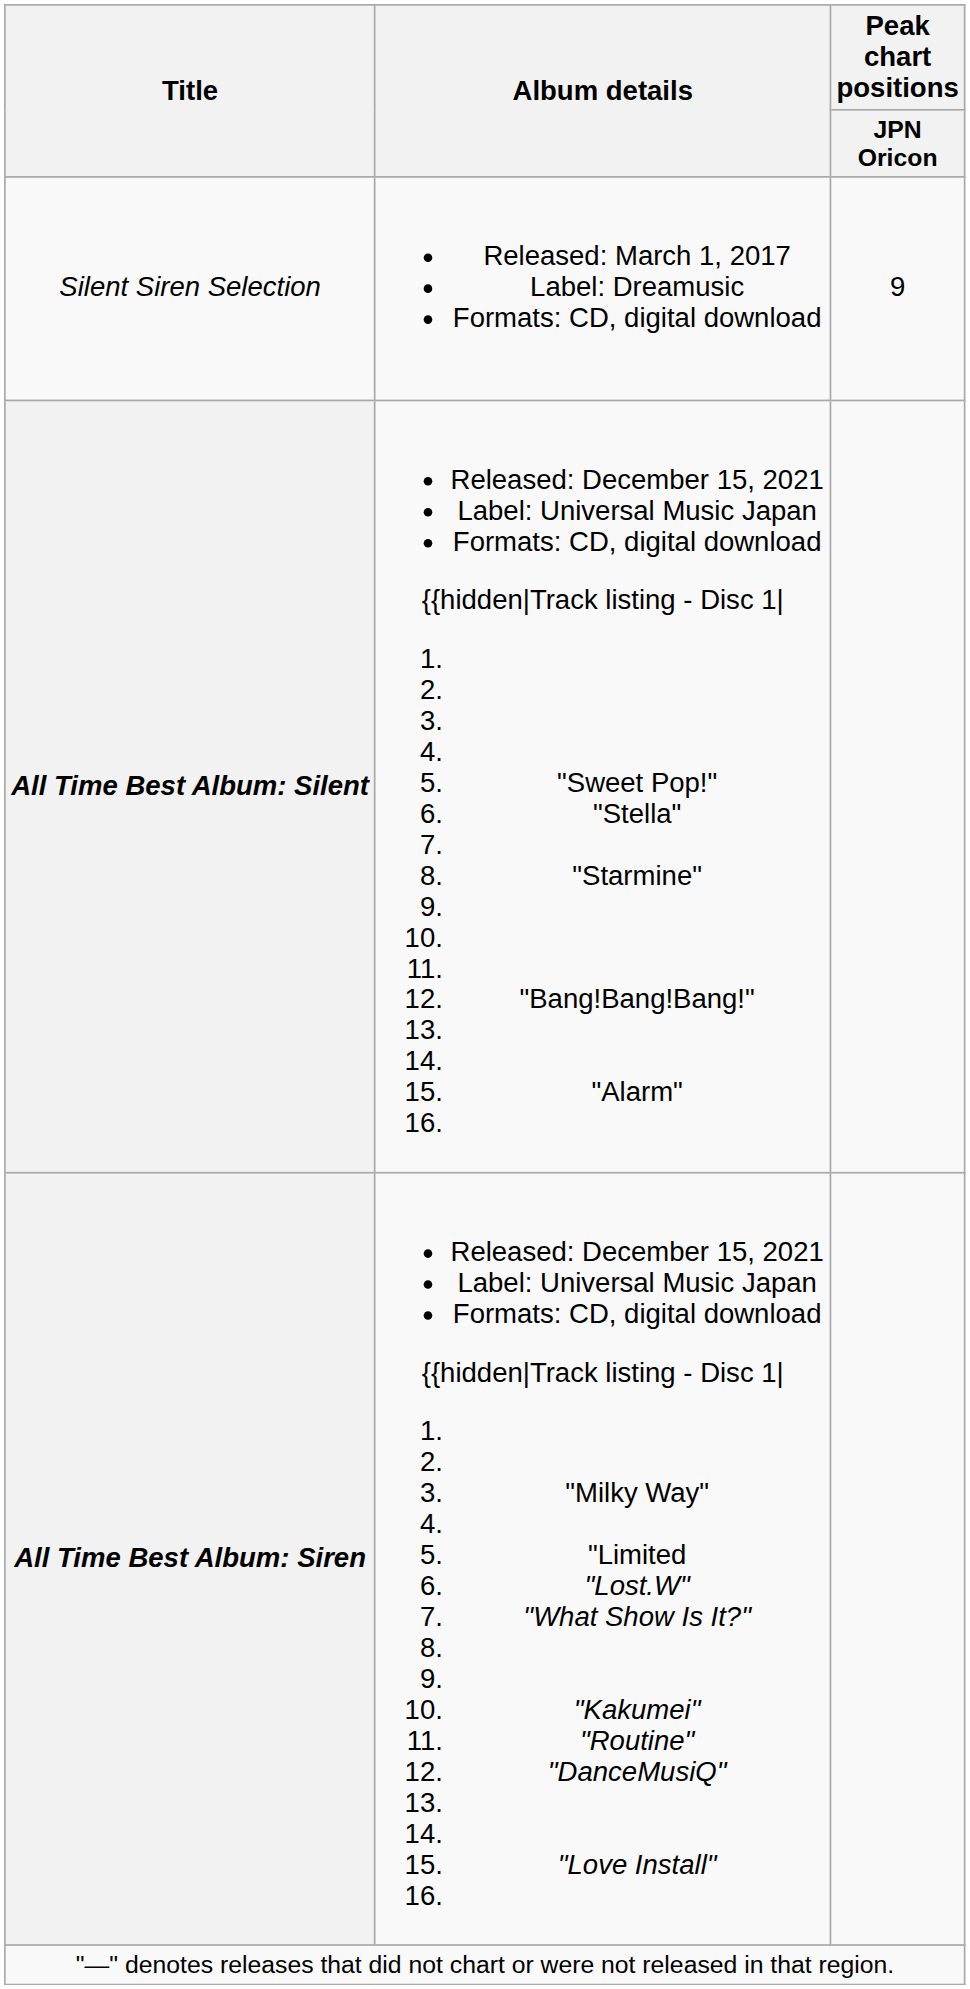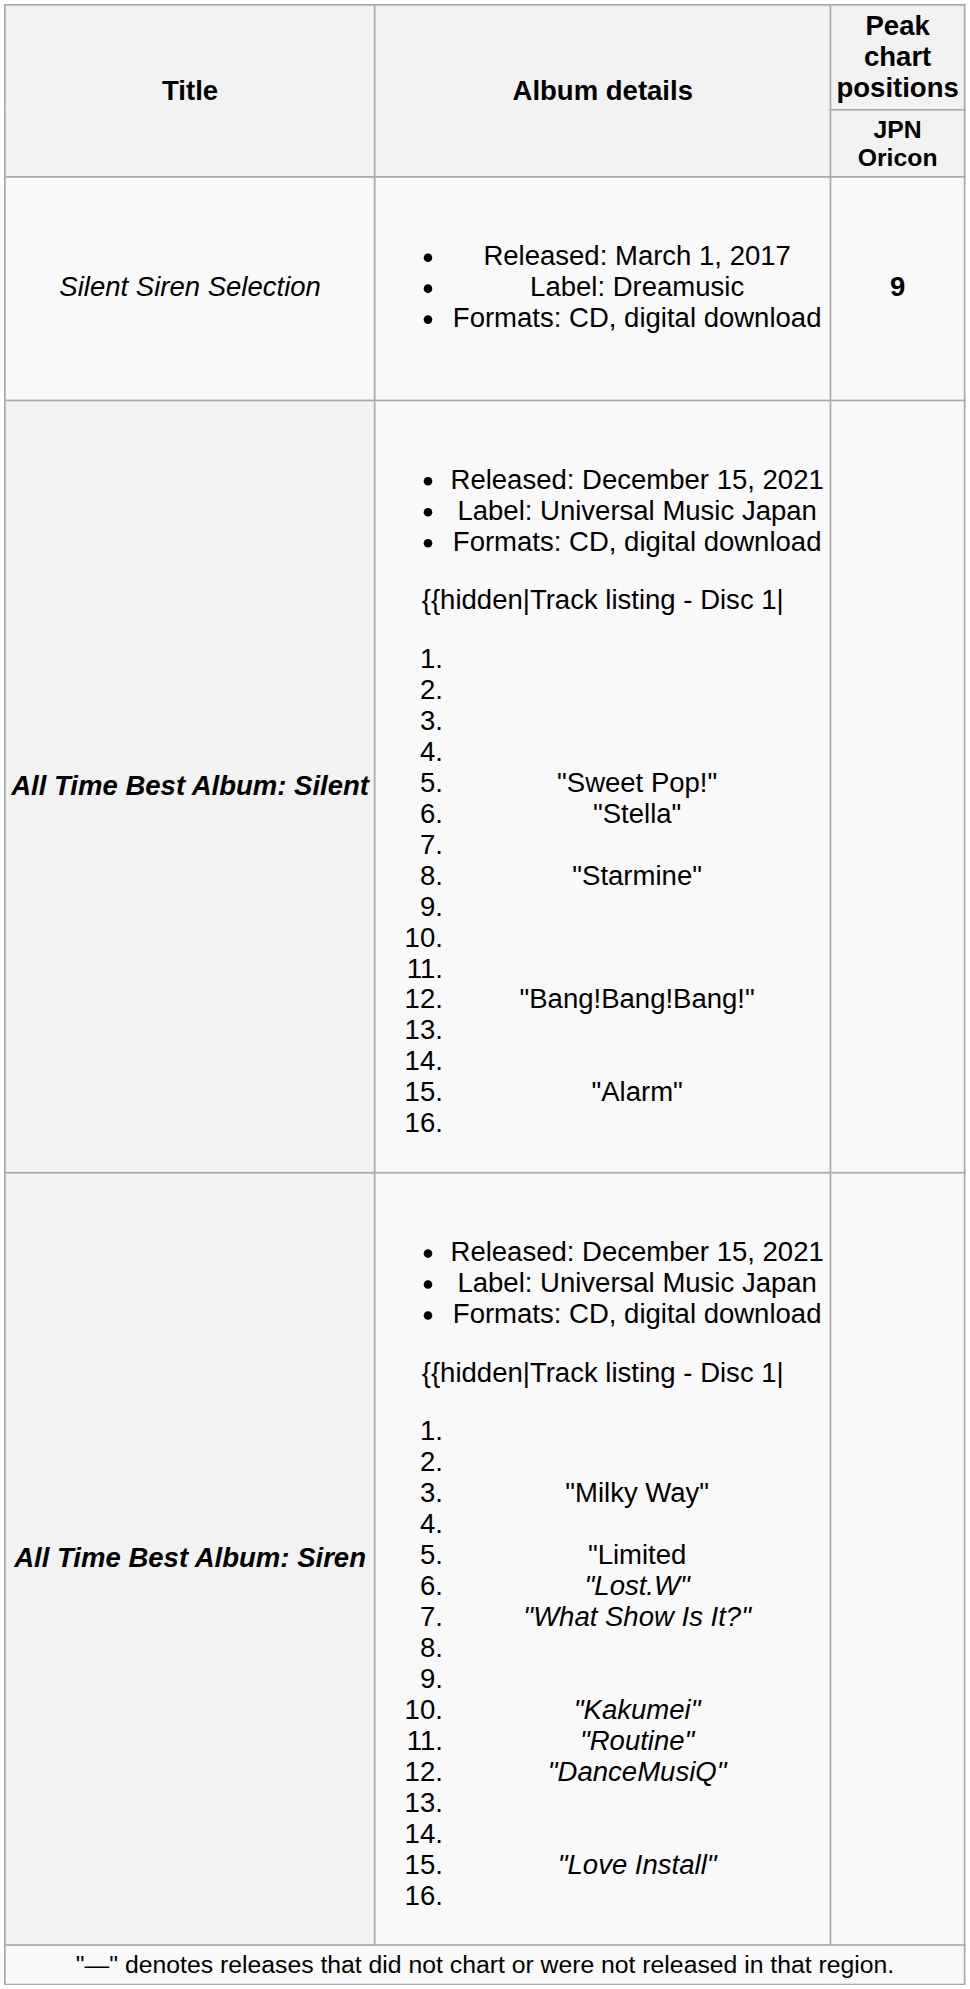(898, 287) normal -> (898, 287) bold
